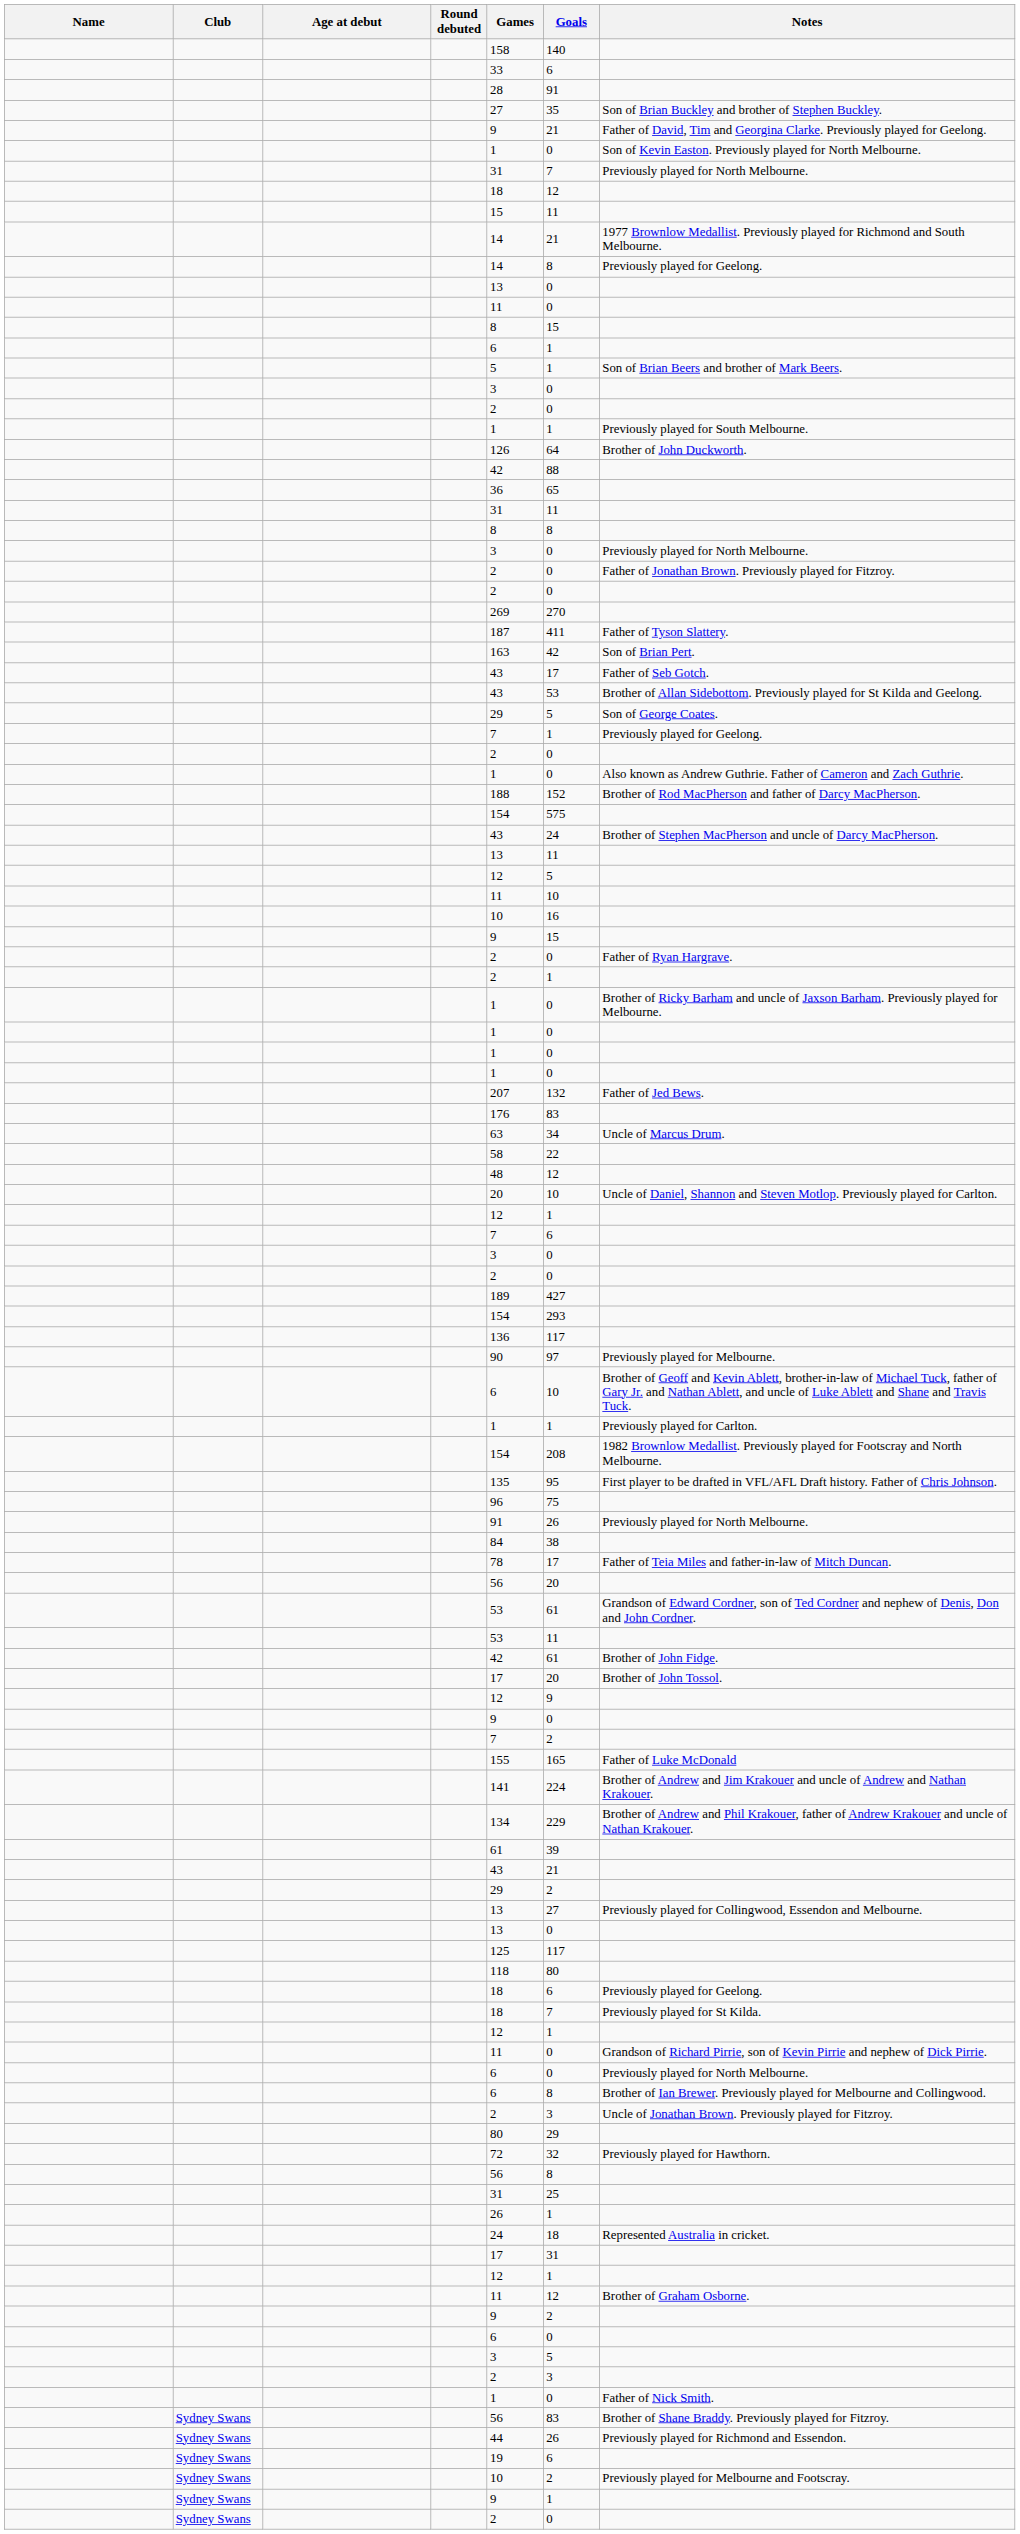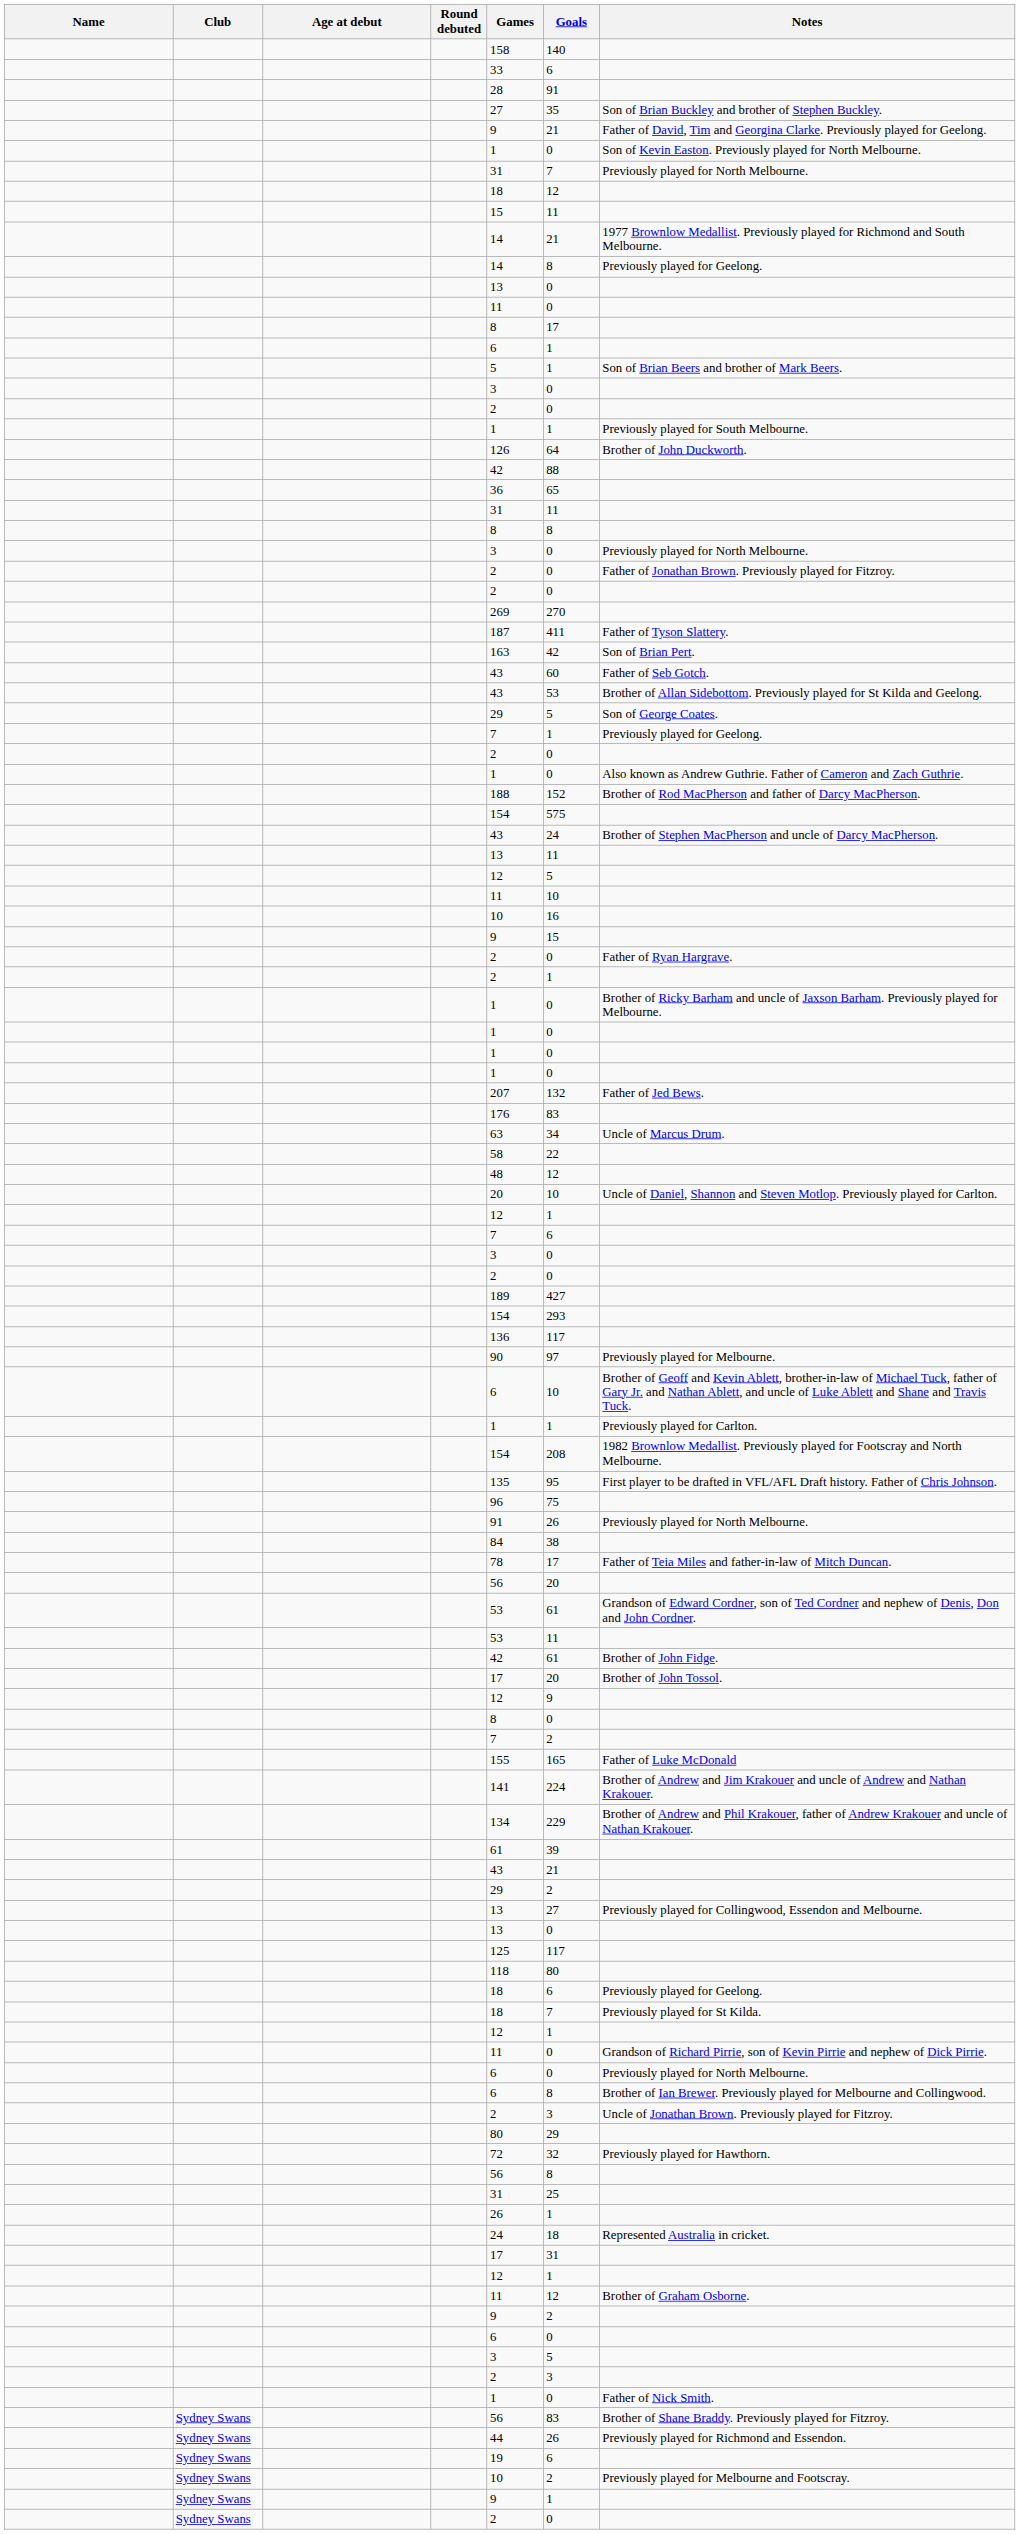(553, 327) 15 -> (553, 327) 17
(553, 672) 17 -> (553, 672) 60
(493, 1719) 9 -> (493, 1719) 8
